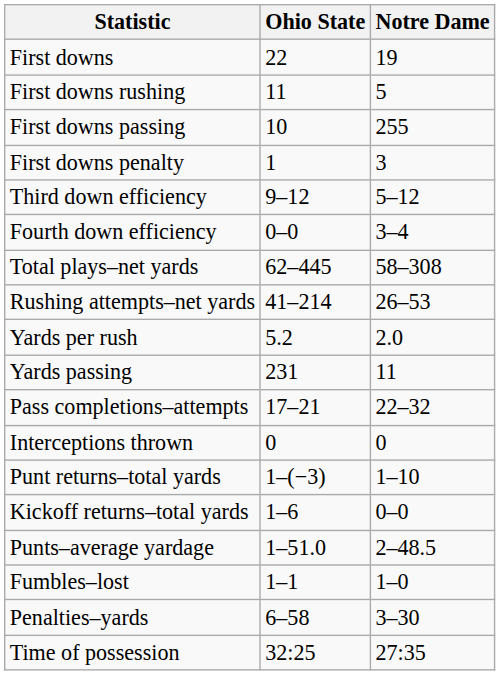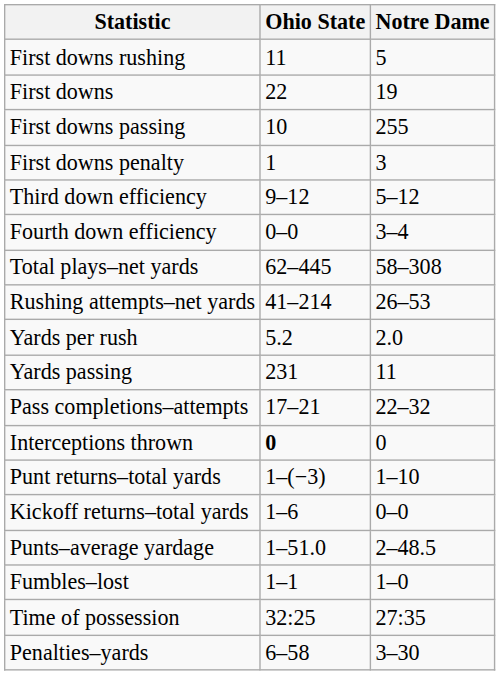rows swapped: (62, 57) <-> (97, 92)
(271, 442) normal -> (271, 442) bold
rows swapped: (79, 617) <-> (95, 652)
